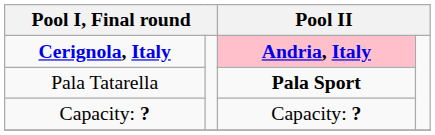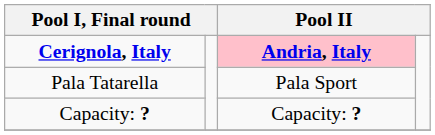(316, 82) bold -> (316, 82) normal
